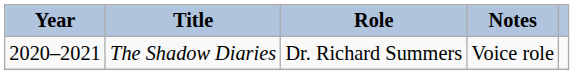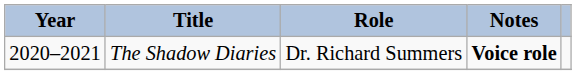(513, 52) normal -> (514, 52) bold
